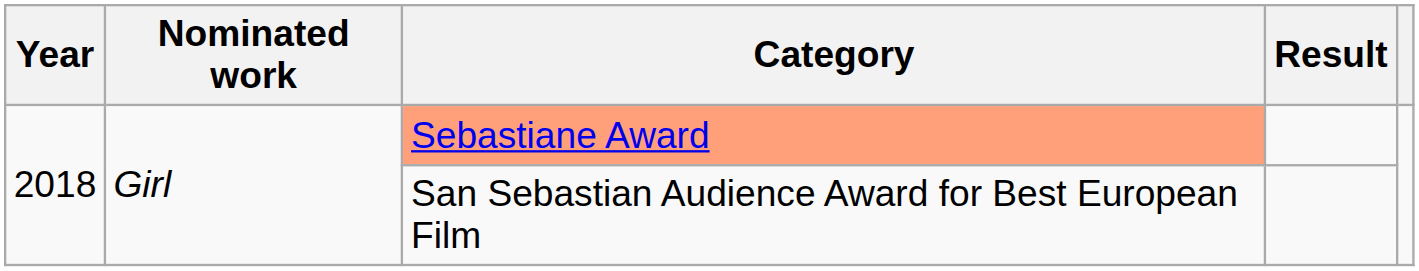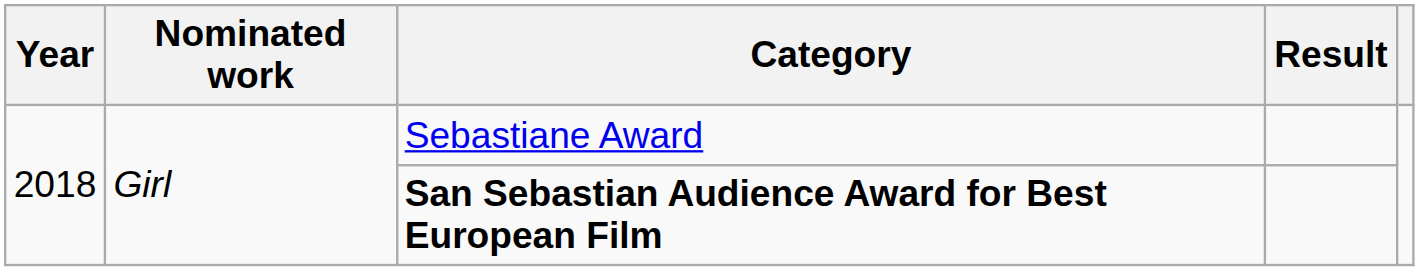(560, 134) lightsalmon background -> (554, 134) no background
(824, 214) normal -> (756, 214) bold
